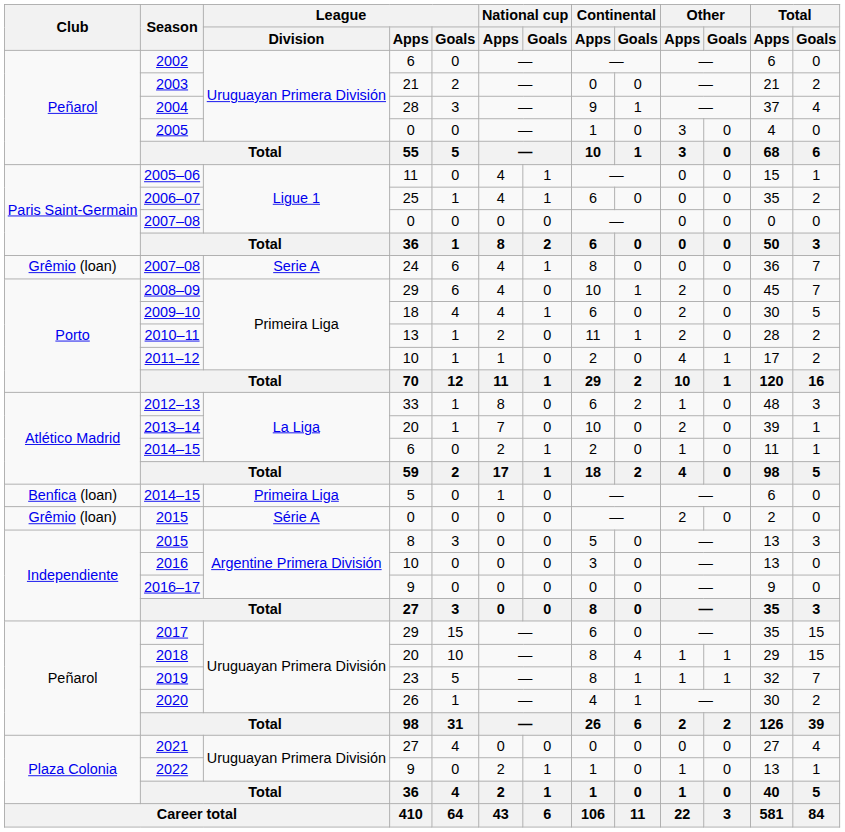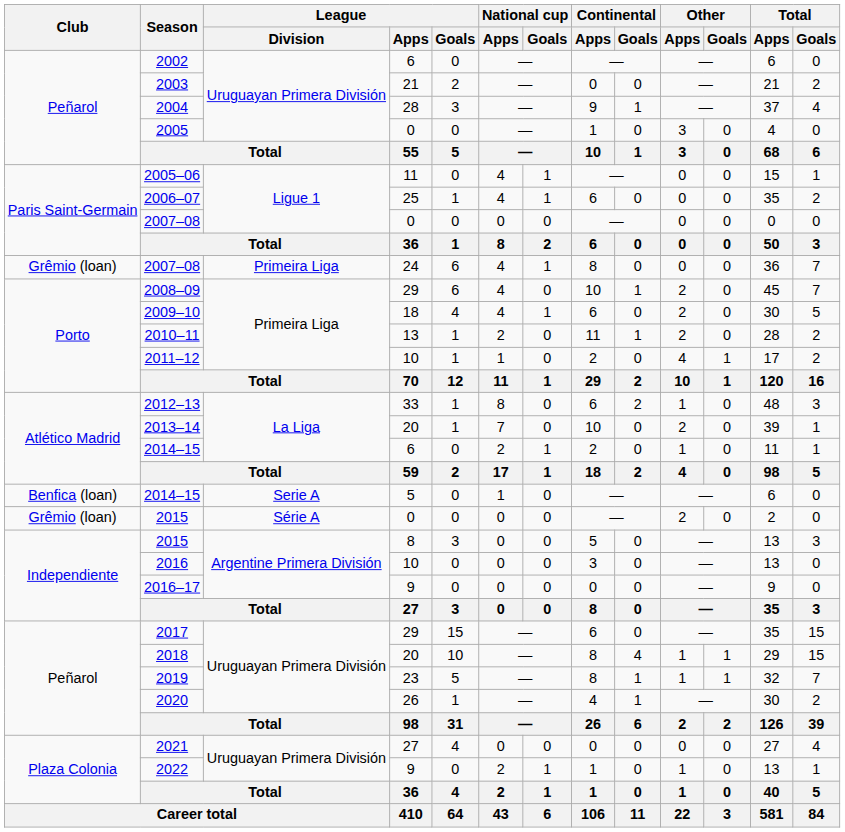(296, 267) Serie A -> (296, 267) Primeira Liga
(296, 495) Primeira Liga -> (296, 495) Serie A
